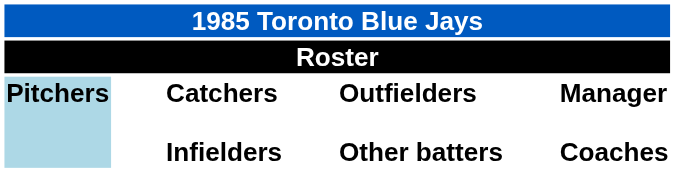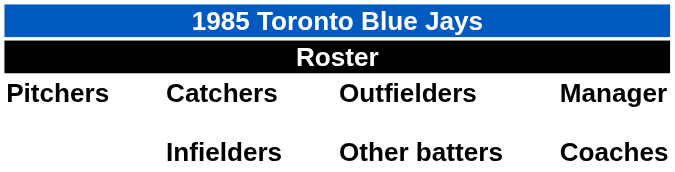(58, 93) lightblue background -> (58, 93) no background
